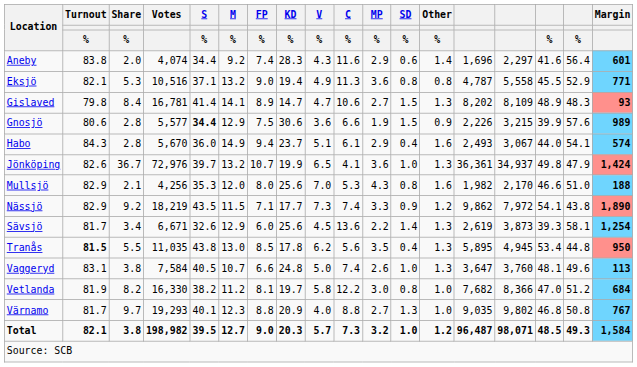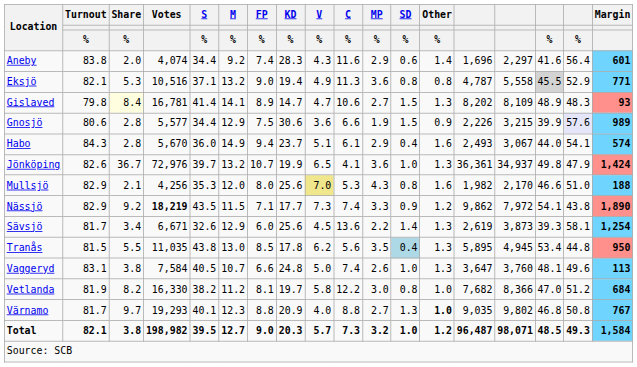(550, 82) no background -> (550, 82) lightgrey background
(132, 103) no background -> (132, 103) lightyellow background
(204, 124) bold -> (204, 124) normal
(578, 124) no background -> (578, 124) lavender background
(322, 186) no background -> (322, 186) khaki background
(170, 207) normal -> (170, 207) bold
(95, 248) bold -> (95, 248) normal
(409, 248) no background -> (409, 248) lightblue background
(443, 310) normal -> (443, 310) bold
